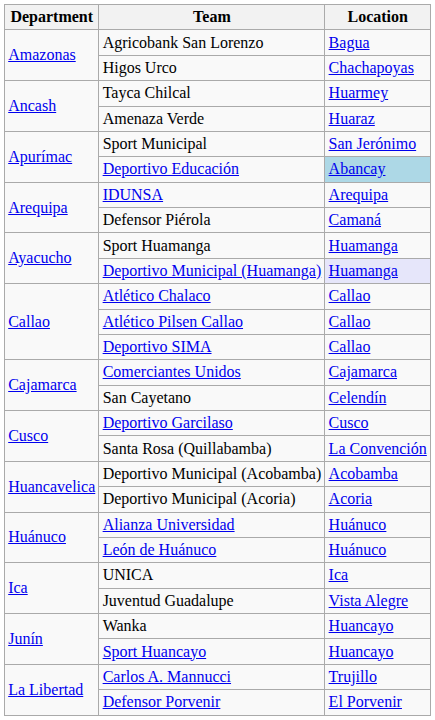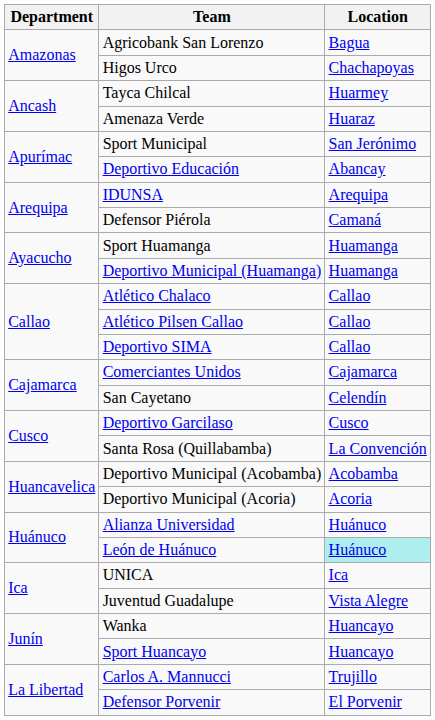(357, 169) lightblue background -> (357, 169) no background
(363, 270) lavender background -> (363, 270) no background
(357, 550) no background -> (357, 550) paleturquoise background
